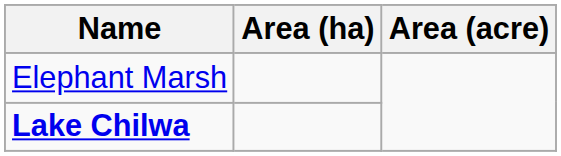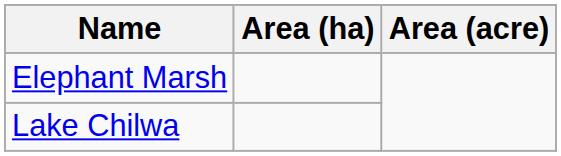(101, 126) bold -> (96, 126) normal
